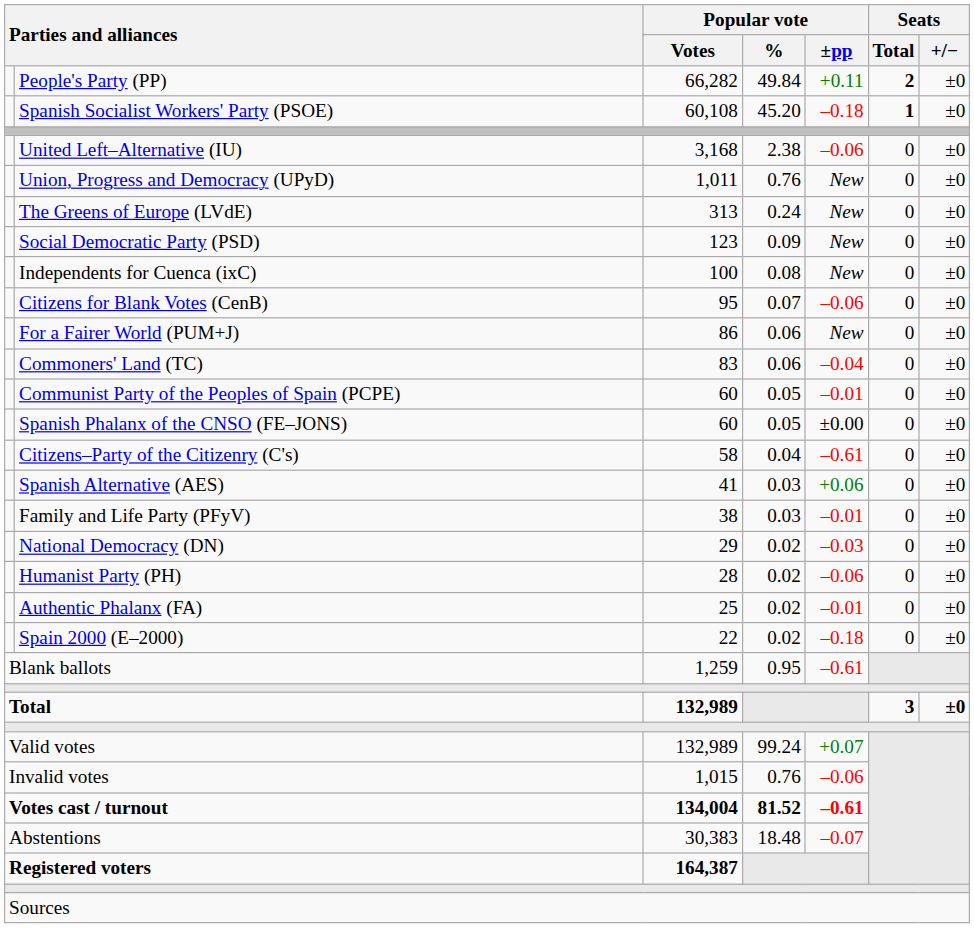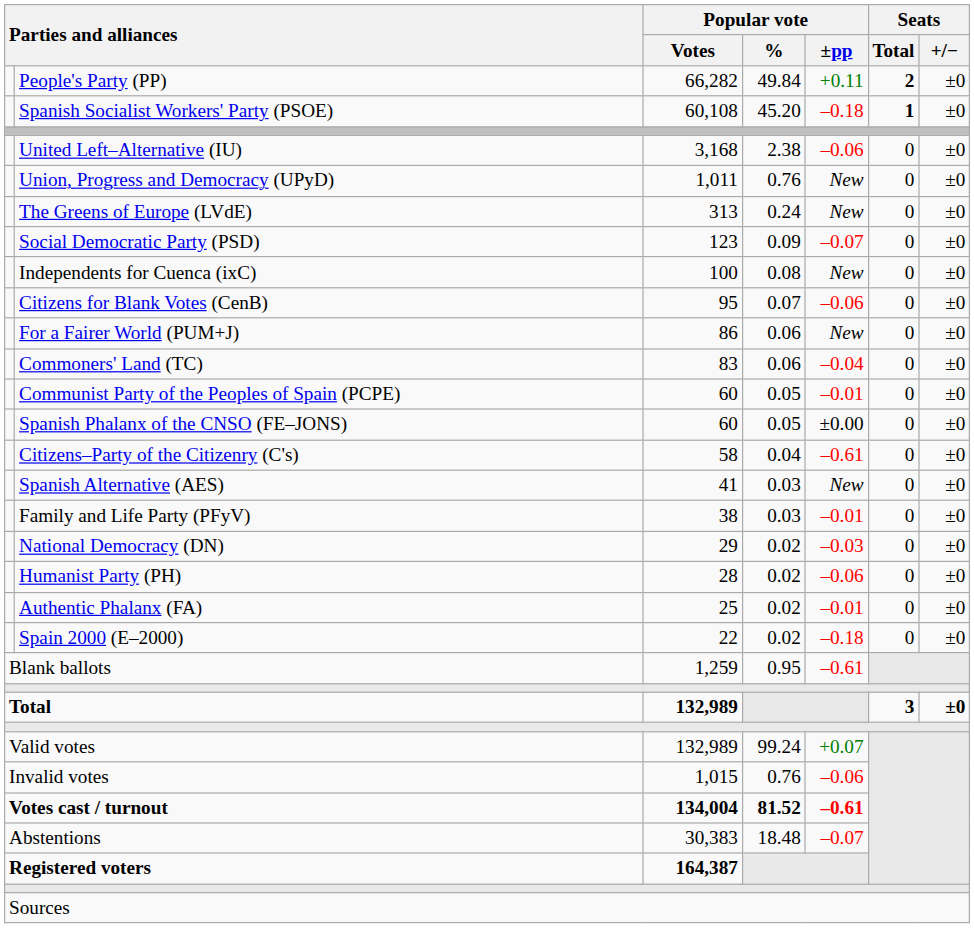(847, 241) New -> (842, 241) –0.07
(841, 485) +0.06 -> (847, 485) New
